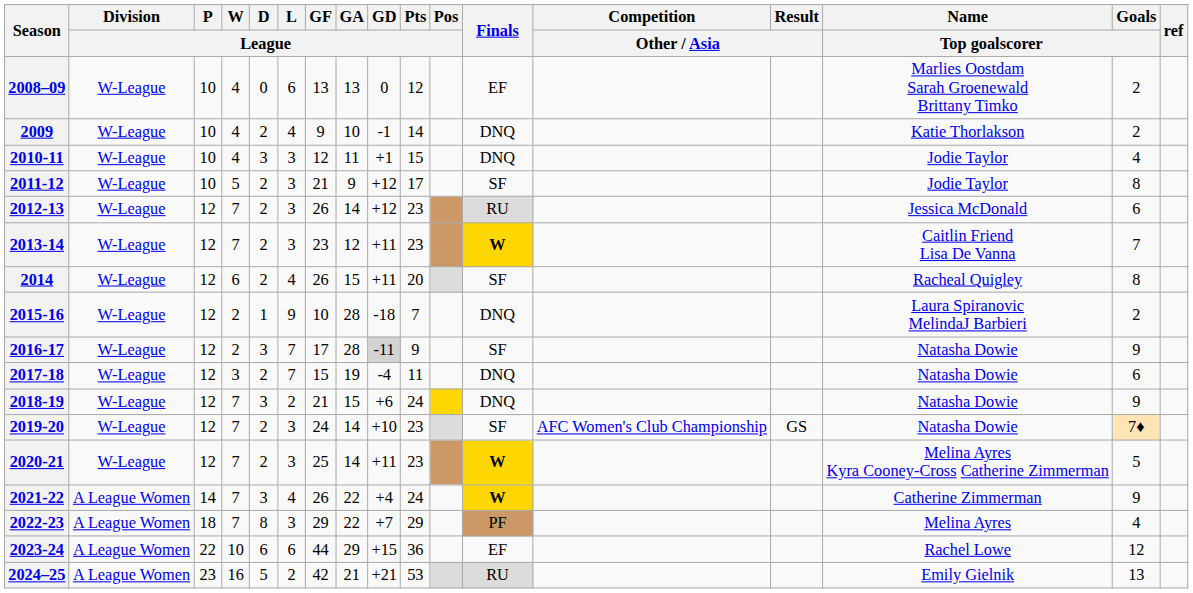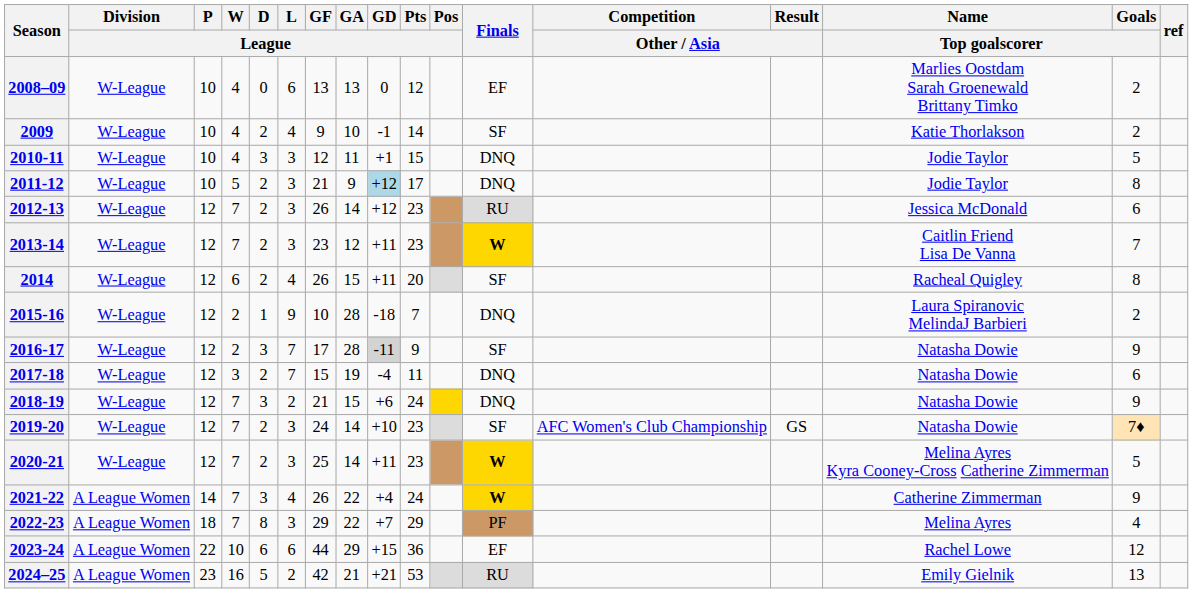(497, 131) DNQ -> (497, 131) SF
(1136, 157) 4 -> (1136, 157) 5
(384, 183) no background -> (384, 183) lightblue background
(497, 183) SF -> (497, 183) DNQ
